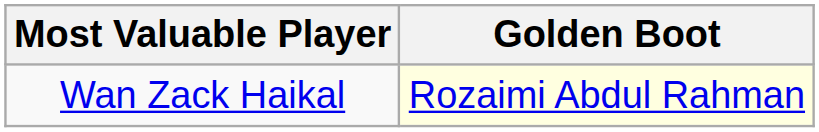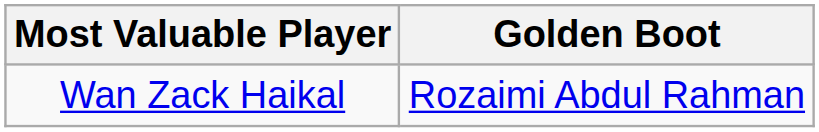(607, 94) lightyellow background -> (607, 94) no background
